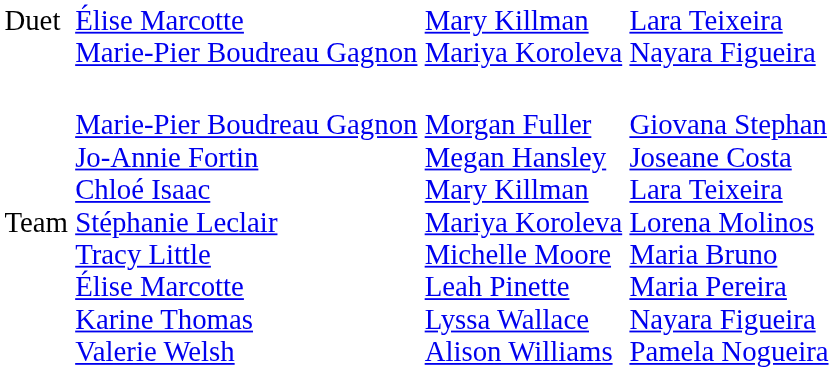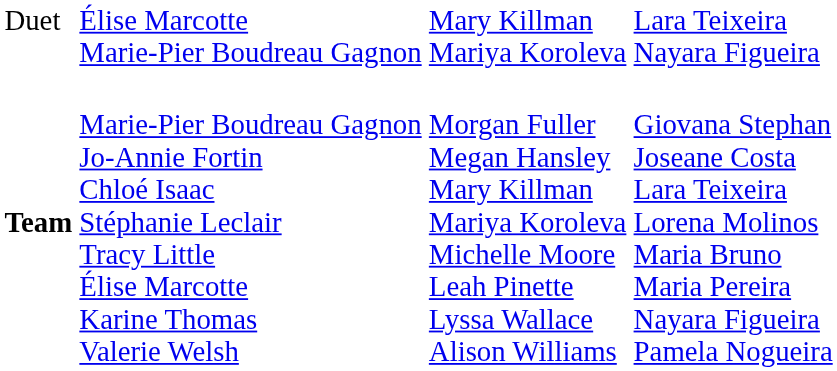(36, 222) normal -> (38, 222) bold
